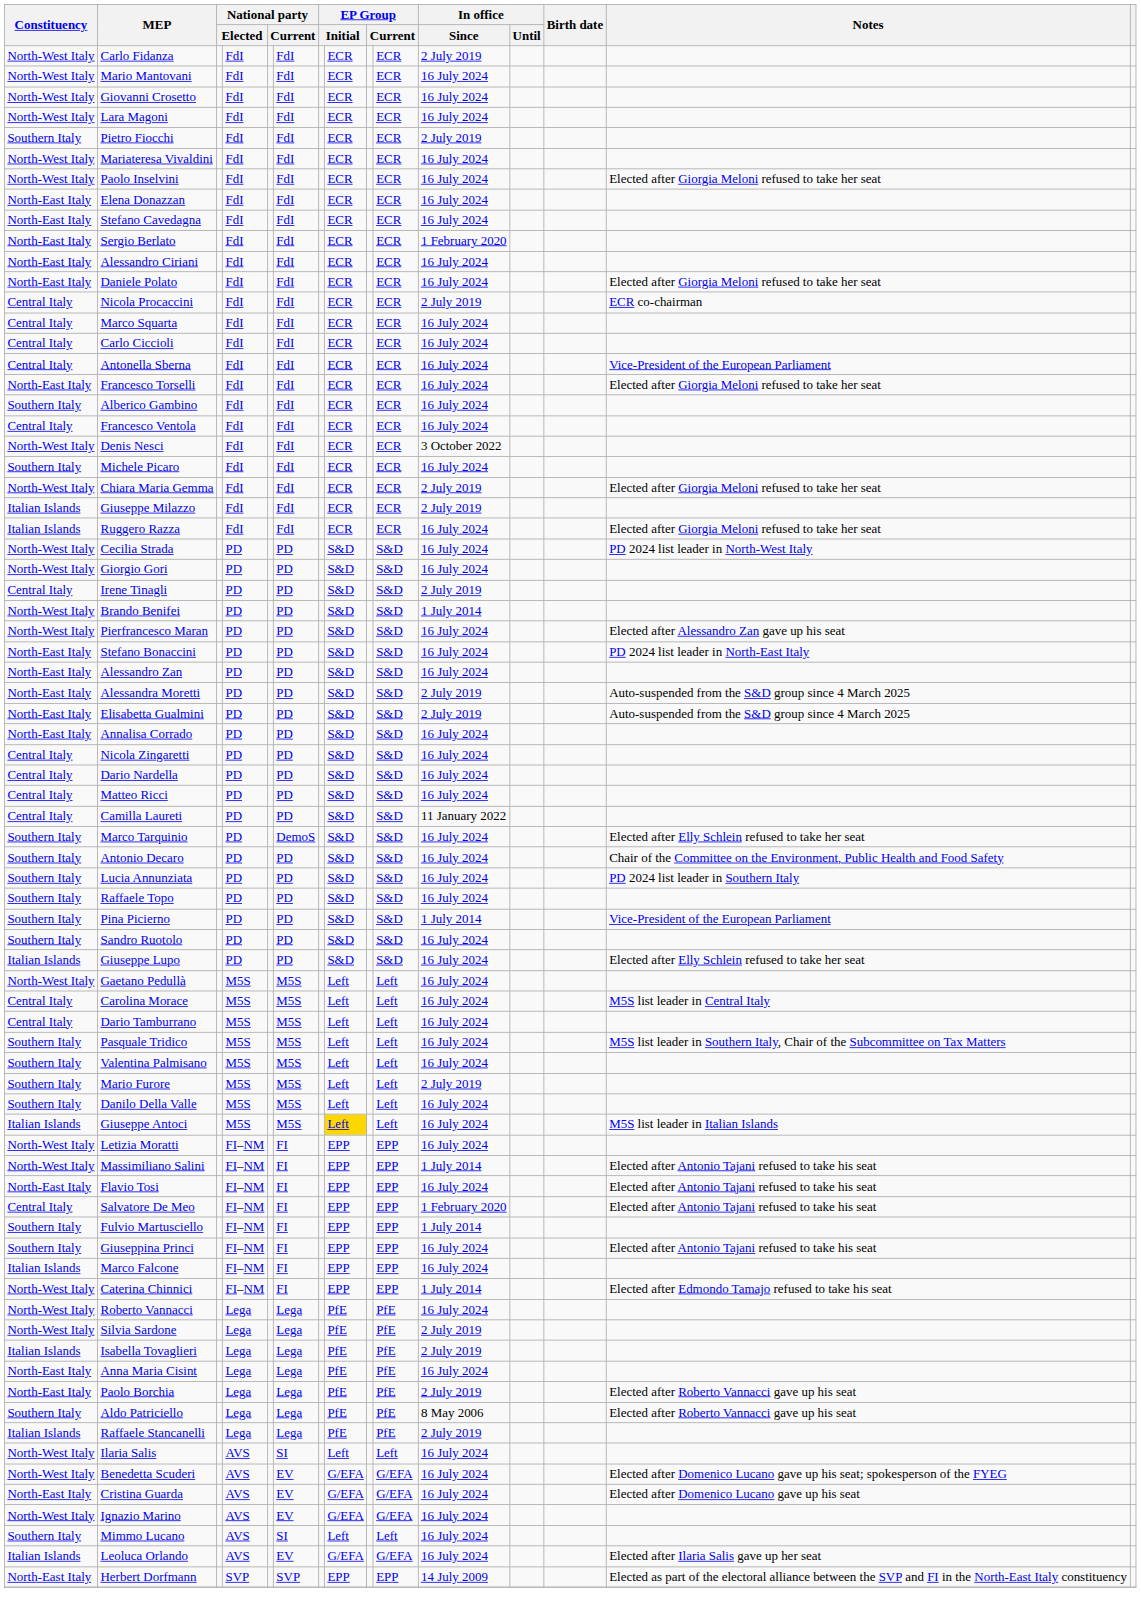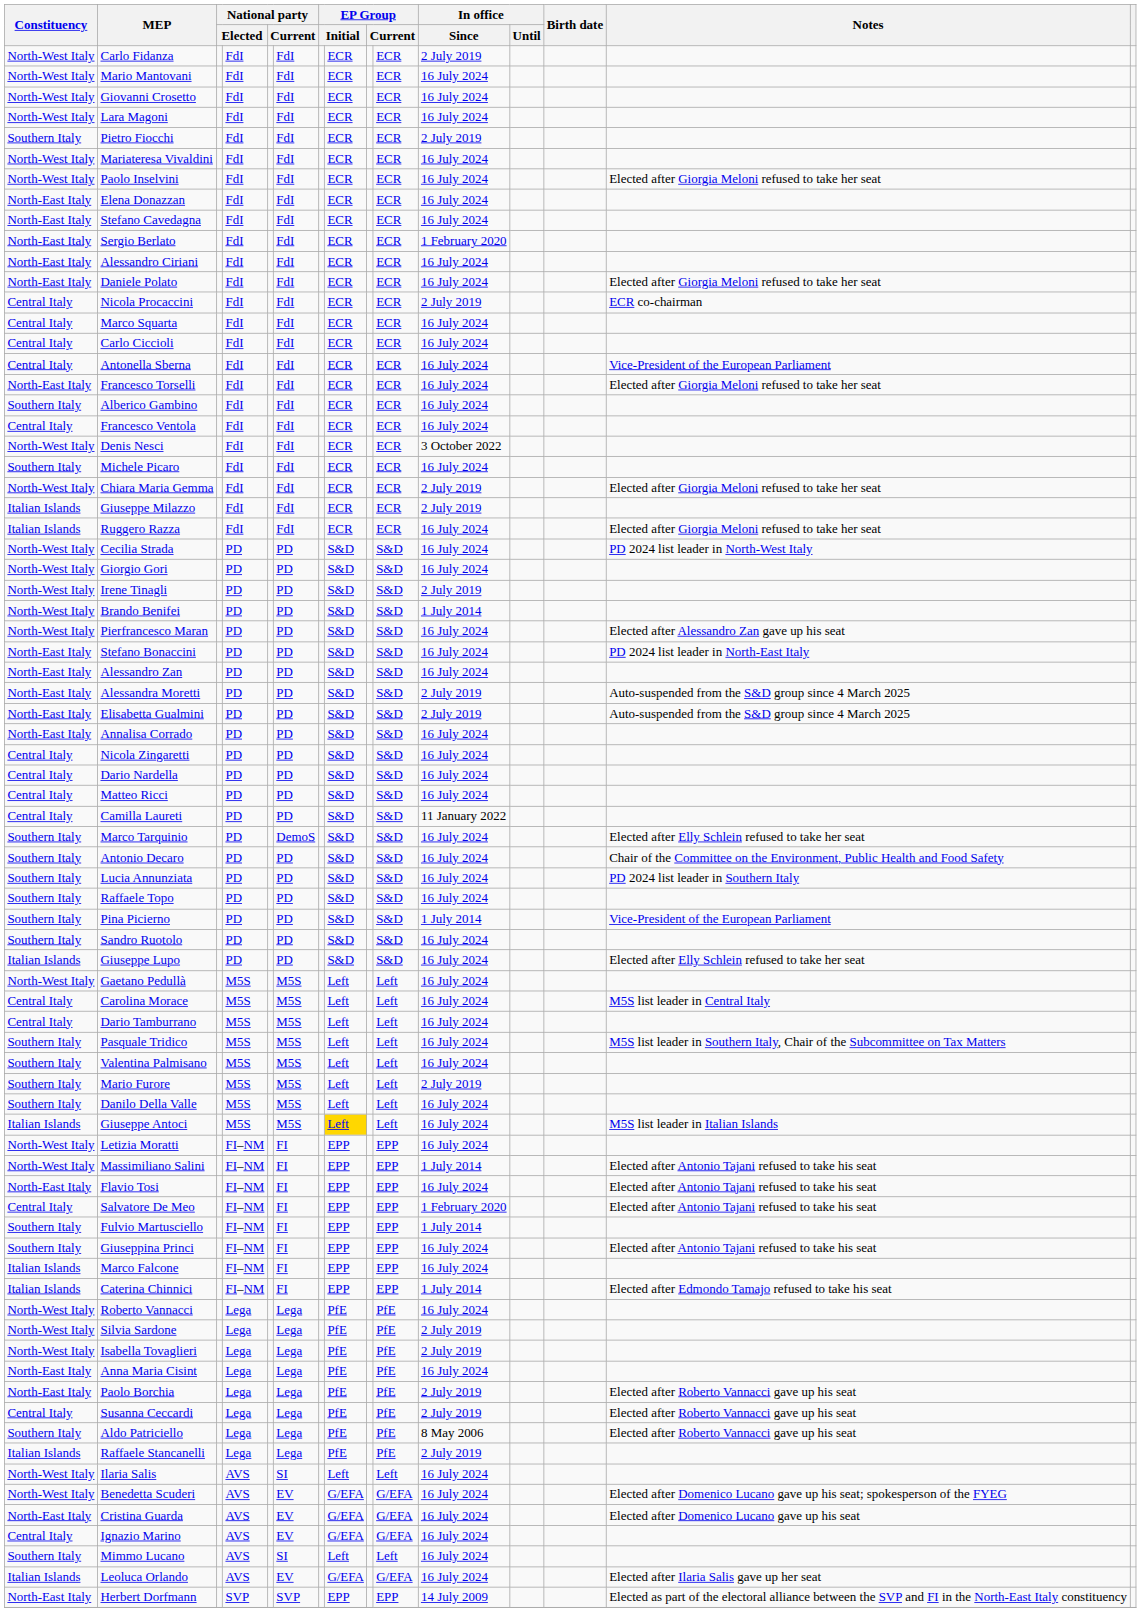(40, 590) Central Italy -> (51, 590) North-West Italy
(51, 1289) North-West Italy -> (44, 1289) Italian Islands
(44, 1350) Italian Islands -> (51, 1350) North-West Italy
+ row: (147, 1412)
(51, 1515) North-West Italy -> (40, 1535) Central Italy
